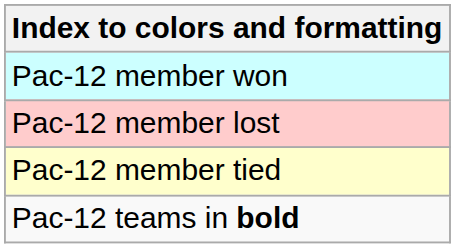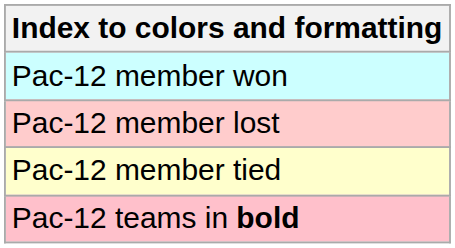(156, 218) no background -> (156, 218) pink background
